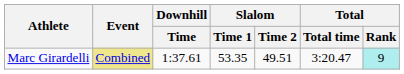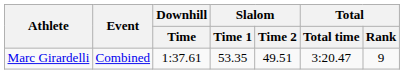(123, 58) khaki background -> (123, 58) no background
(381, 58) paleturquoise background -> (381, 58) no background
